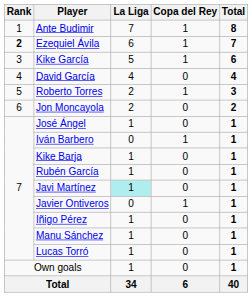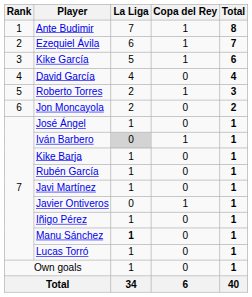(19, 44) bold -> (19, 44) normal
(131, 140) no background -> (131, 140) lightgrey background
(131, 188) paleturquoise background -> (131, 188) no background
(131, 236) normal -> (131, 236) bold
